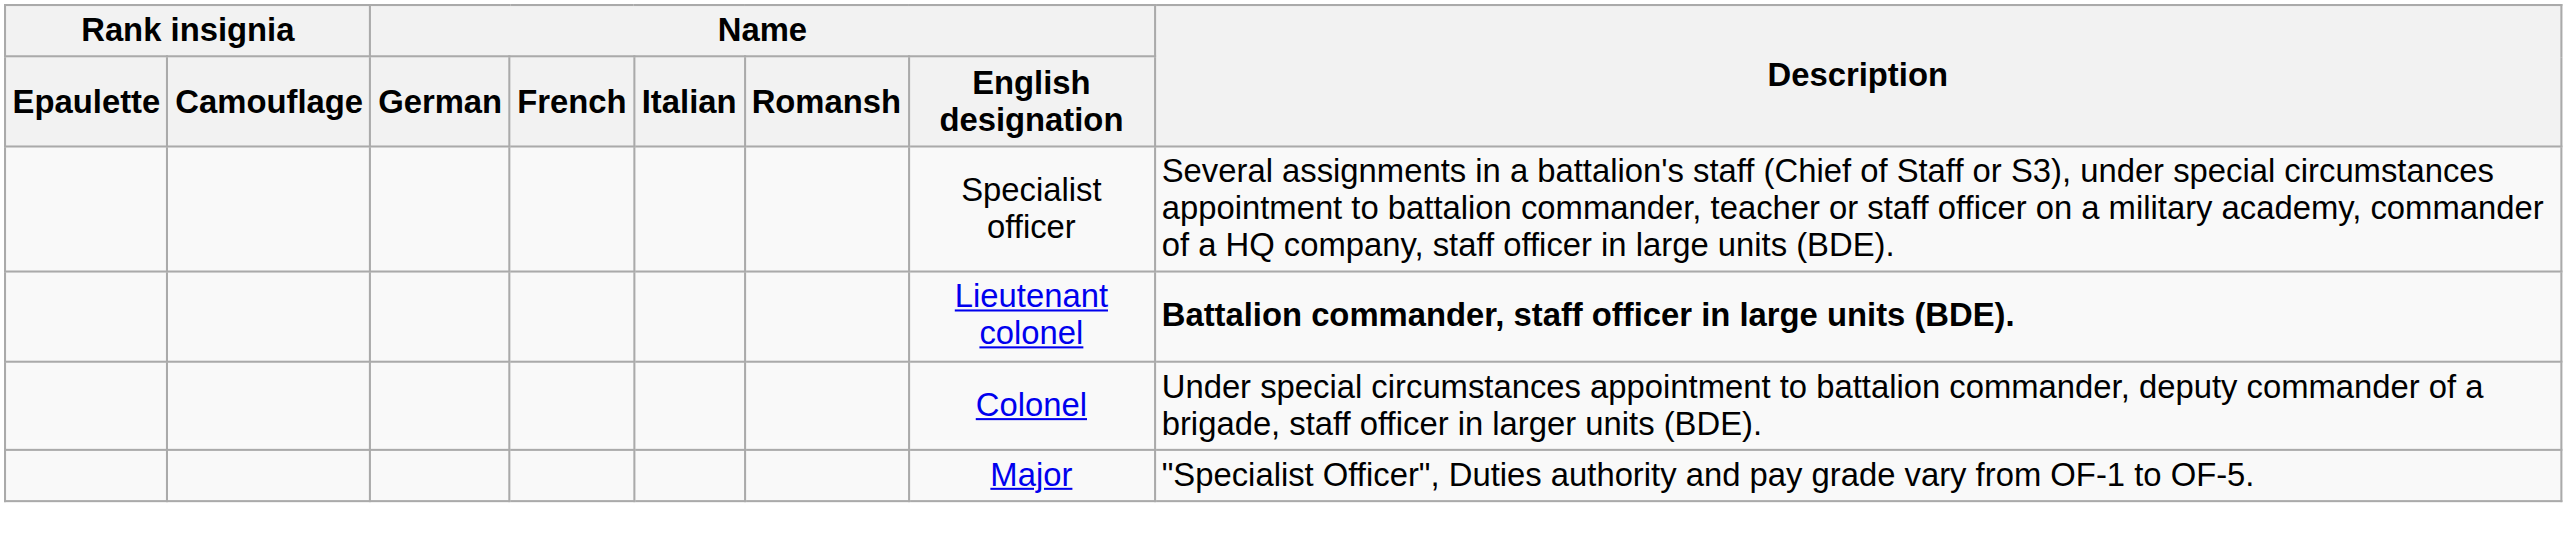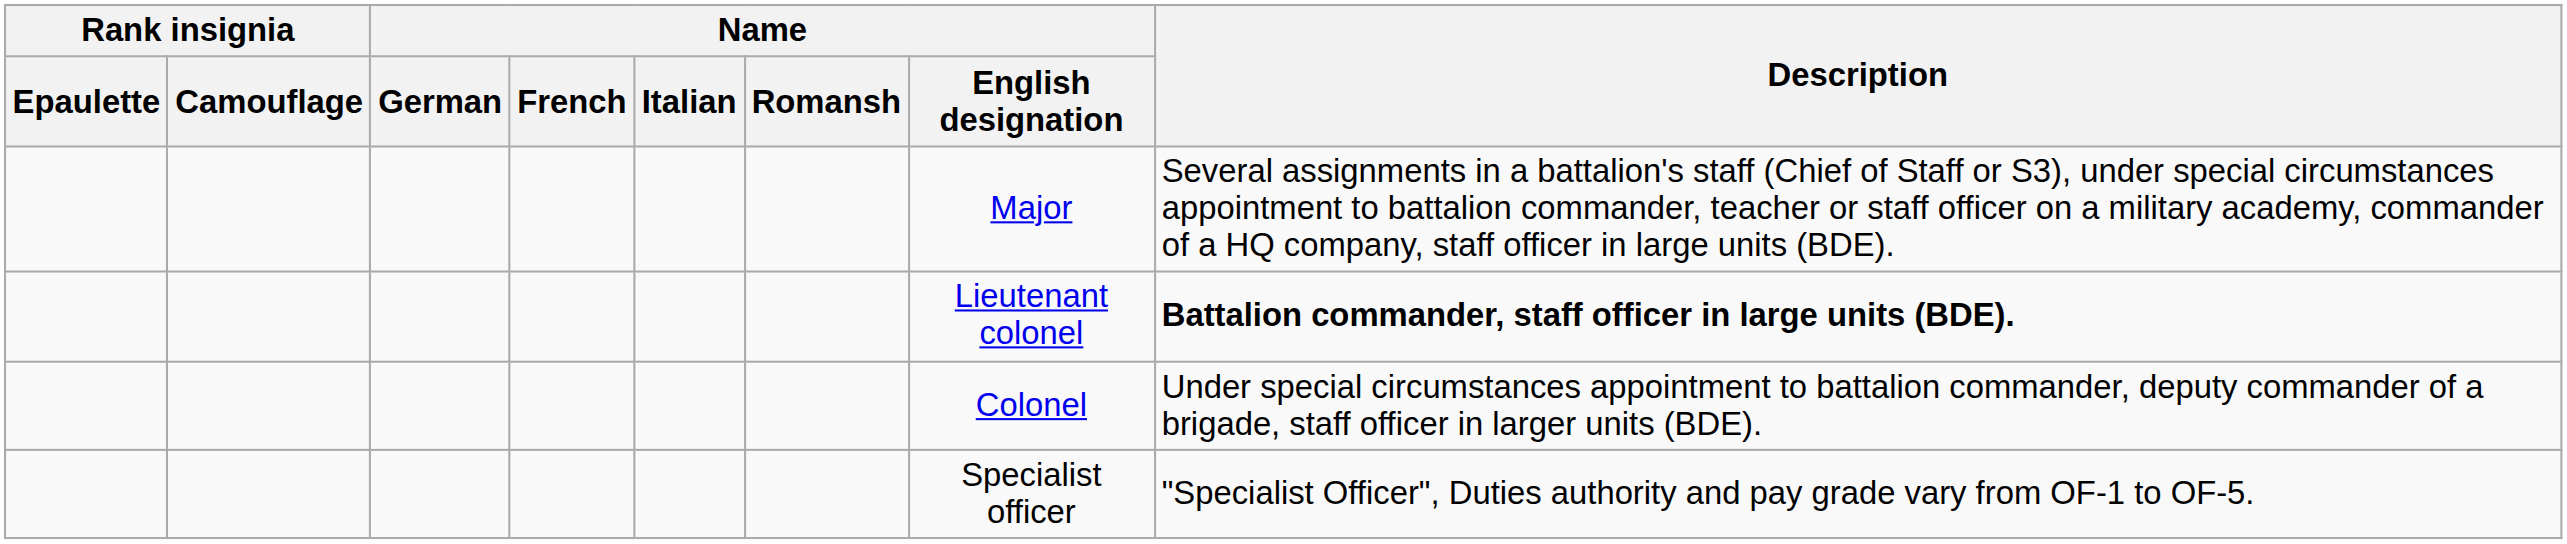(1031, 208) Specialist officer -> (1031, 208) Major
(1031, 475) Major -> (1031, 493) Specialist officer
